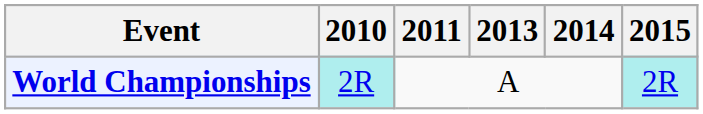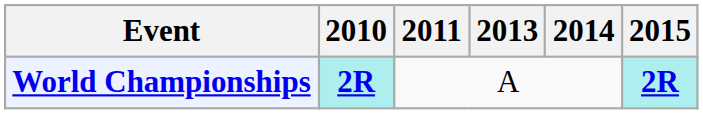(356, 81) normal -> (356, 81) bold
(660, 81) normal -> (660, 81) bold
